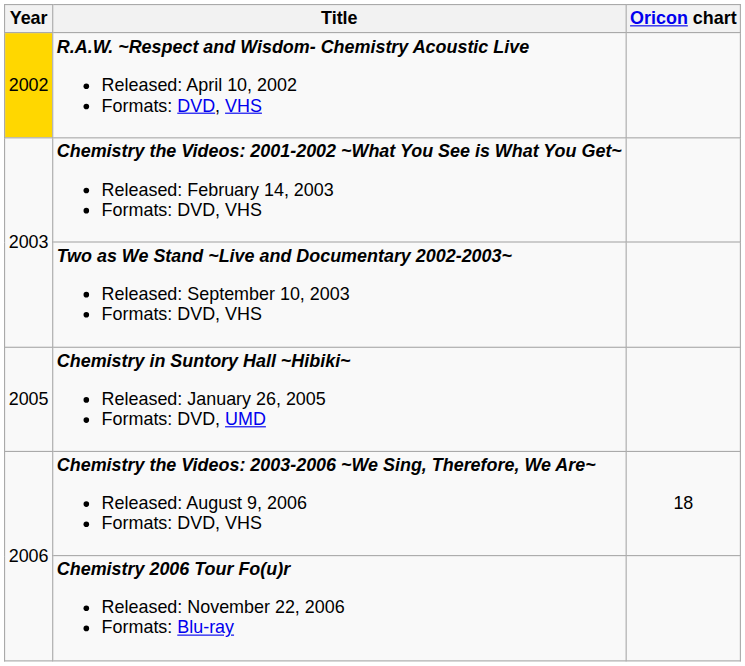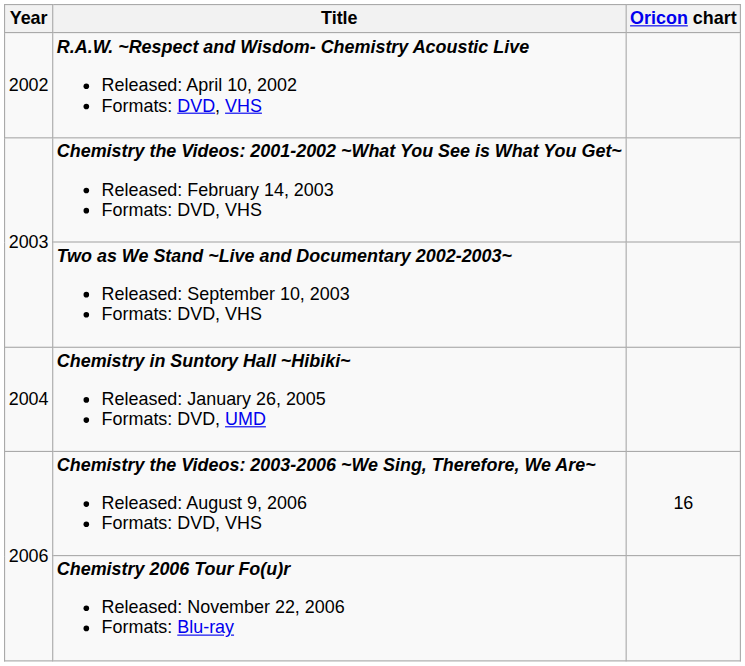(29, 85) gold background -> (29, 85) no background
(29, 398) 2005 -> (29, 398) 2004
(683, 503) 18 -> (683, 503) 16
